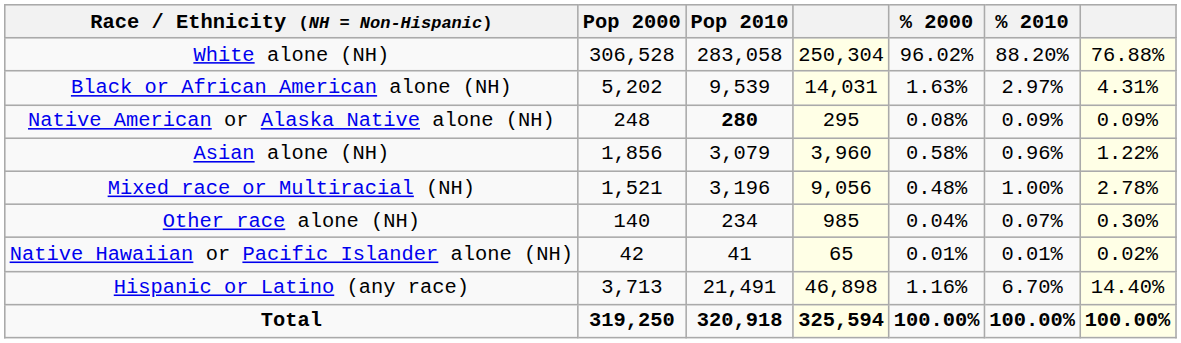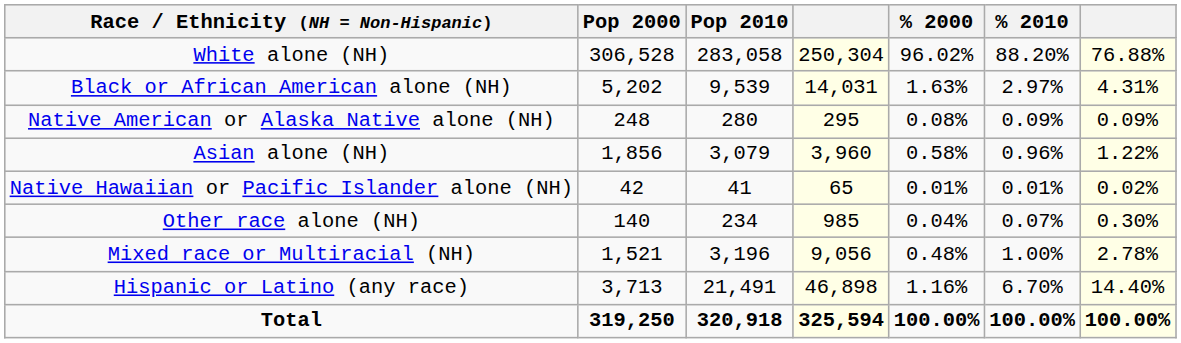(740, 121) bold -> (740, 121) normal
rows swapped: (291, 254) <-> (291, 188)
